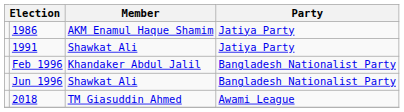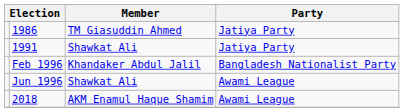(141, 30) AKM Enamul Haque Shamim -> (125, 30) TM Giasuddin Ahmed
(307, 82) Bangladesh Nationalist Party -> (257, 82) Awami League
(125, 99) TM Giasuddin Ahmed -> (141, 99) AKM Enamul Haque Shamim
